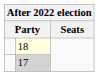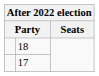(23, 46) lightyellow background -> (23, 46) no background
(23, 63) lightgrey background -> (23, 63) no background
